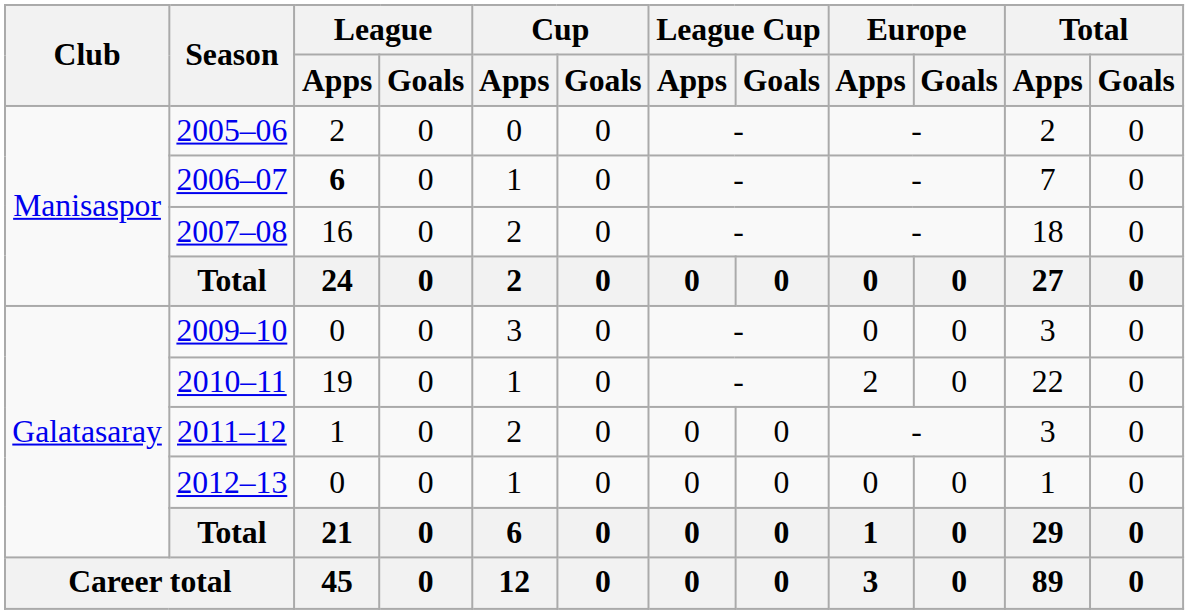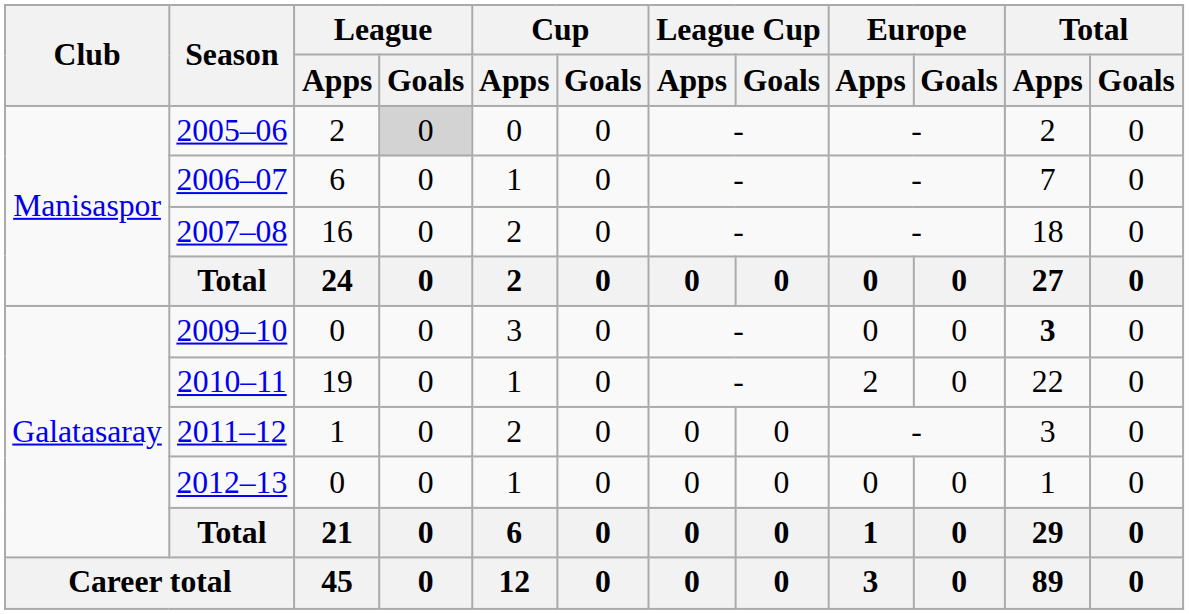(426, 130) no background -> (426, 130) lightgrey background
(337, 180) bold -> (337, 180) normal
(1048, 331) normal -> (1048, 331) bold
